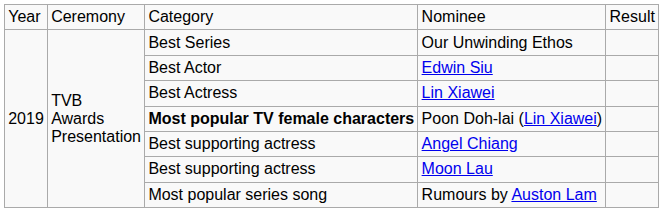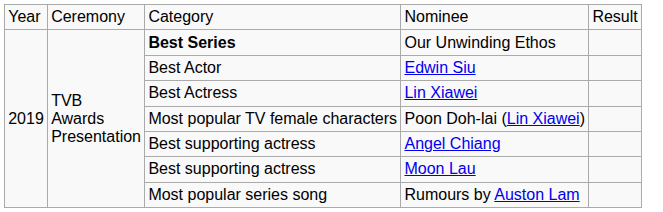(189, 42) normal -> (192, 42) bold
(281, 118) bold -> (273, 118) normal
